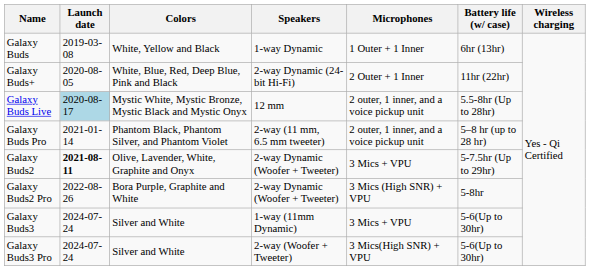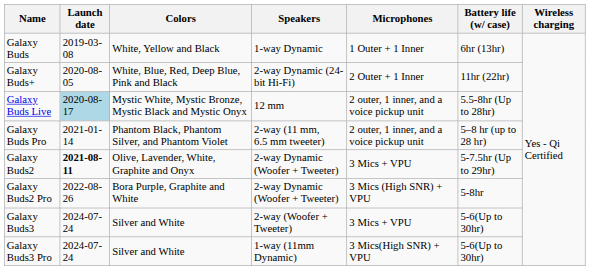(284, 222) 1-way (11mm Dynamic) -> (291, 222) 2-way (Woofer + Tweeter)
(291, 251) 2-way (Woofer + Tweeter) -> (284, 251) 1-way (11mm Dynamic)
